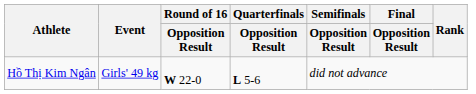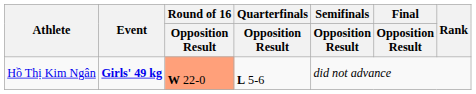(130, 73) normal -> (132, 73) bold
(183, 80) no background -> (187, 80) lightsalmon background
